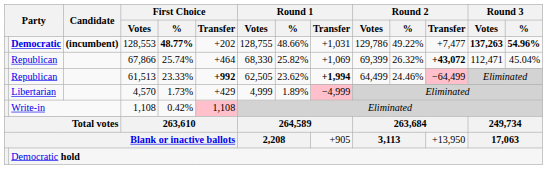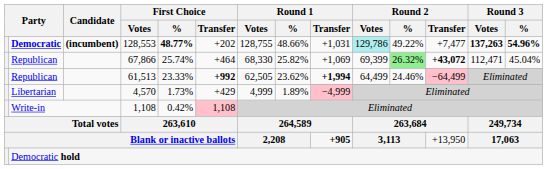(371, 44) no background -> (371, 44) paleturquoise background
(408, 60) no background -> (408, 60) lightgreen background
(340, 140) normal -> (340, 140) bold
